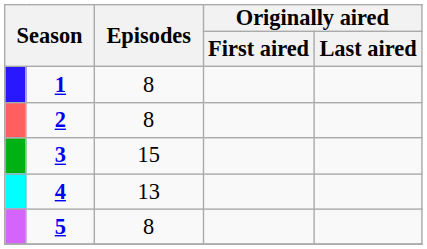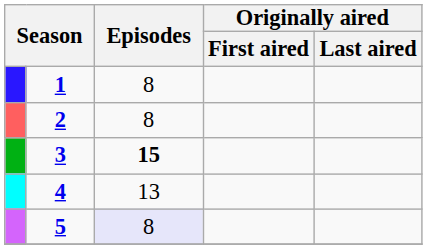(149, 155) normal -> (149, 155) bold
(149, 226) no background -> (149, 226) lavender background
